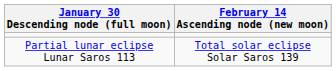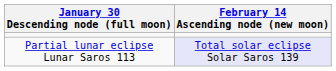(253, 52) no background -> (253, 52) lavender background
